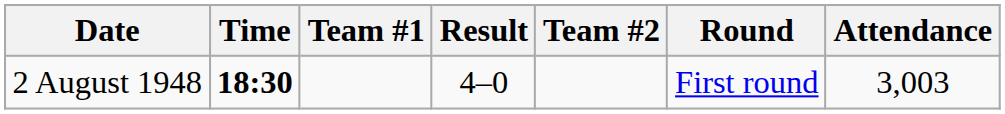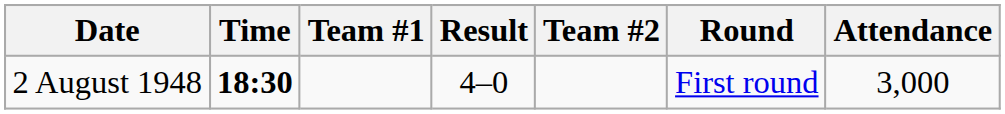(913, 81) 3,003 -> (913, 81) 3,000
